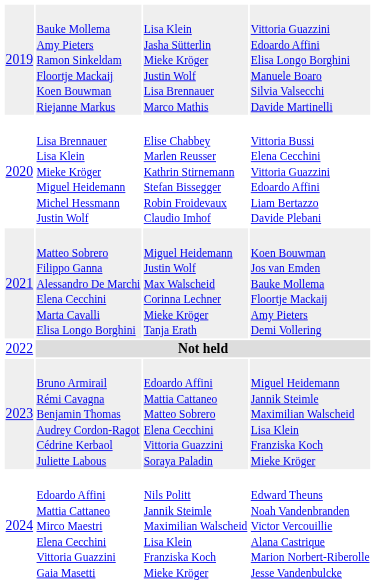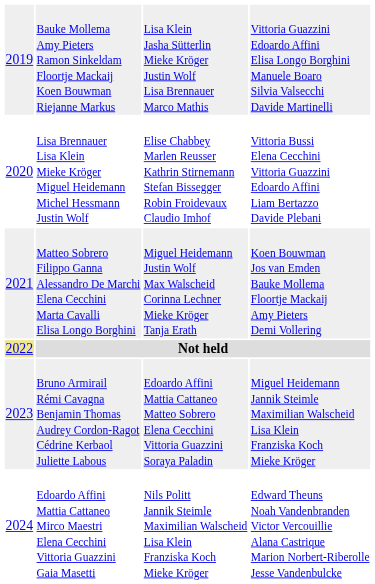(19, 348) no background -> (19, 348) khaki background
